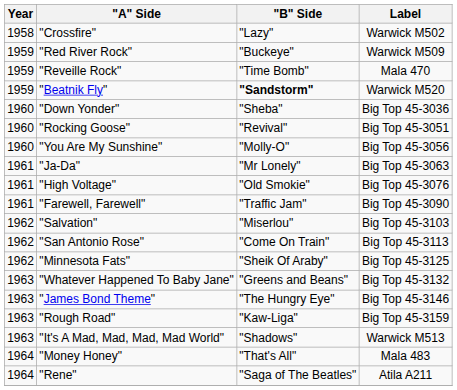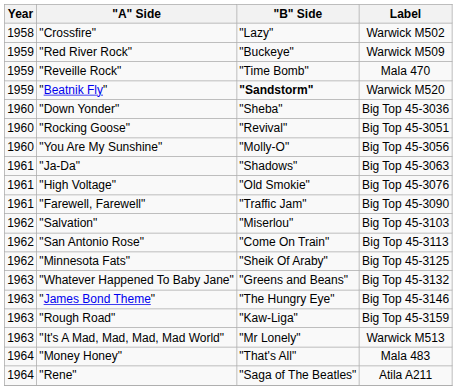(270, 166) "Mr Lonely" -> (268, 166) "Shadows"
(268, 337) "Shadows" -> (270, 337) "Mr Lonely"
